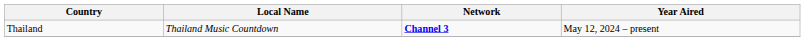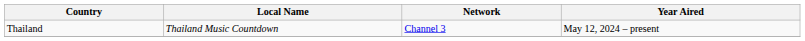(426, 28) bold -> (425, 28) normal
